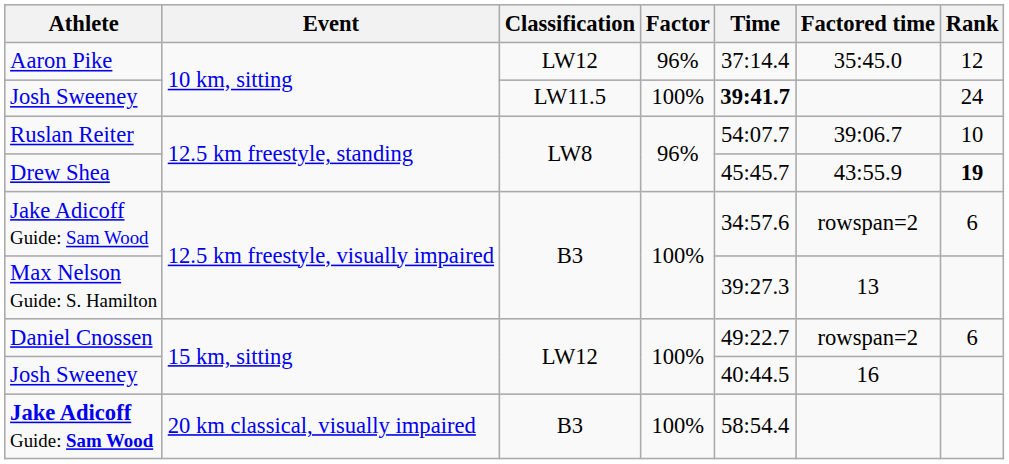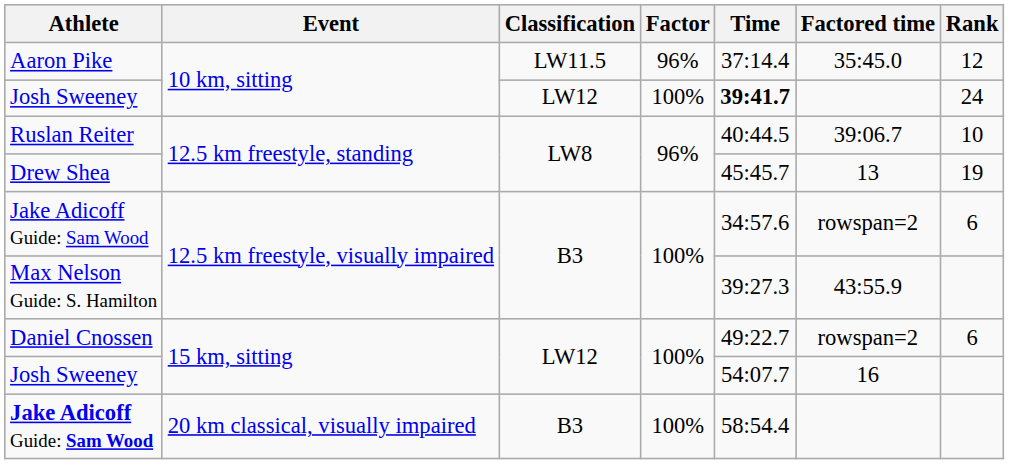(570, 60) LW12 -> (570, 60) LW11.5
(570, 98) LW11.5 -> (570, 98) LW12
(755, 135) 54:07.7 -> (755, 135) 40:44.5
(868, 172) 43:55.9 -> (868, 172) 13
(972, 172) bold -> (972, 172) normal
(868, 287) 13 -> (868, 287) 43:55.9
(755, 375) 40:44.5 -> (755, 375) 54:07.7
